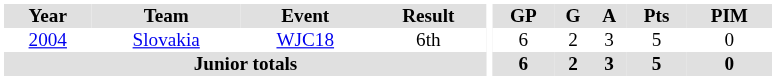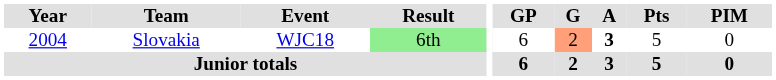(428, 39) no background -> (428, 39) lightgreen background
(573, 39) no background -> (573, 39) lightsalmon background
(609, 39) normal -> (609, 39) bold
